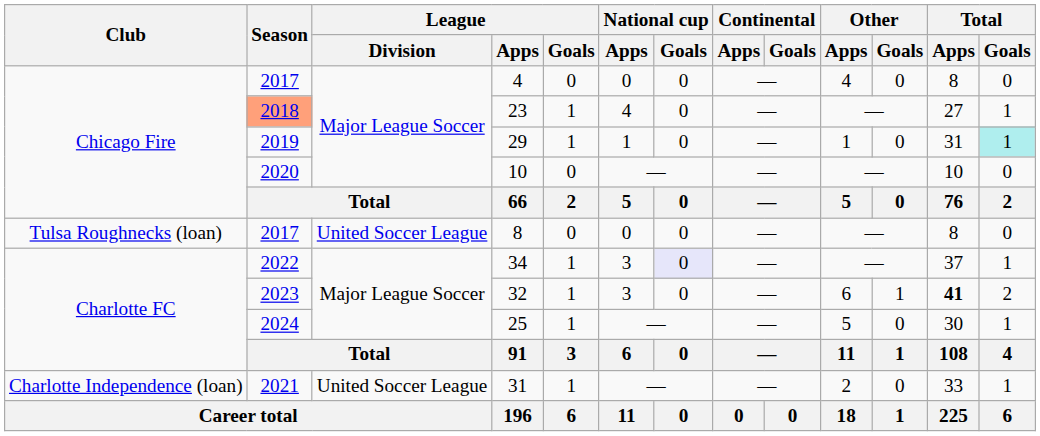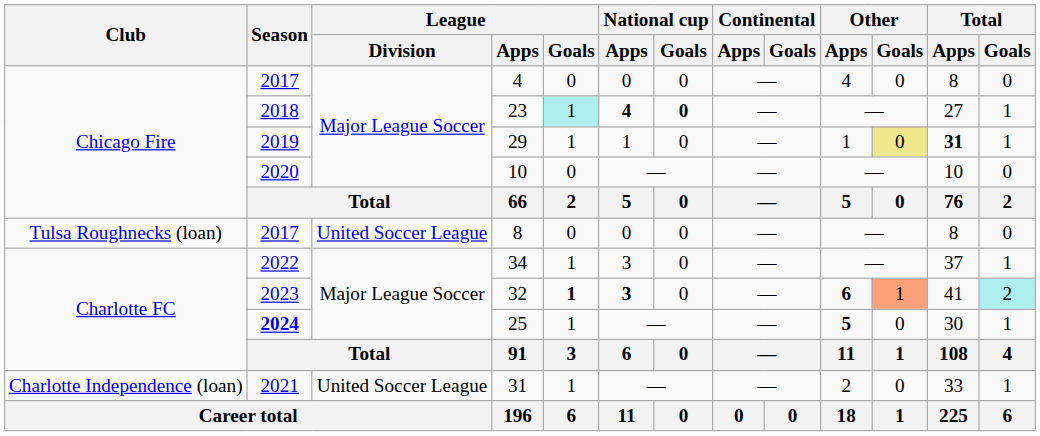(280, 111) lightsalmon background -> (280, 111) no background
(571, 111) no background -> (571, 111) paleturquoise background
(626, 111) normal -> (626, 111) bold
(683, 111) normal -> (683, 111) bold
(900, 141) no background -> (900, 141) khaki background
(954, 141) normal -> (954, 141) bold
(1007, 141) paleturquoise background -> (1007, 141) no background
(683, 263) lavender background -> (683, 263) no background
(571, 293) normal -> (571, 293) bold
(626, 293) normal -> (626, 293) bold
(846, 293) normal -> (846, 293) bold
(900, 293) no background -> (900, 293) lightsalmon background
(954, 293) bold -> (954, 293) normal
(1007, 293) no background -> (1007, 293) paleturquoise background
(280, 324) normal -> (280, 324) bold
(846, 324) normal -> (846, 324) bold
